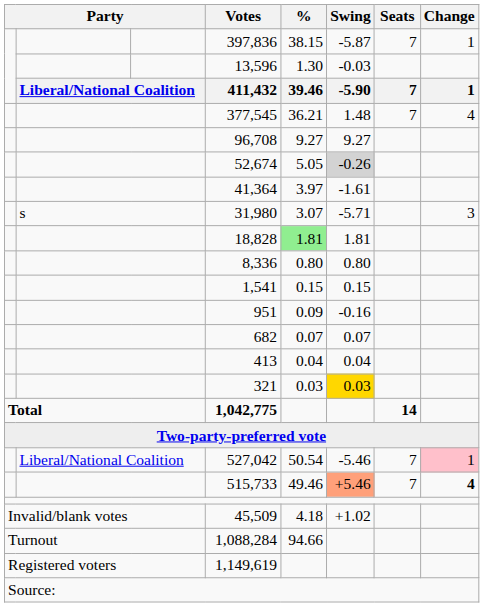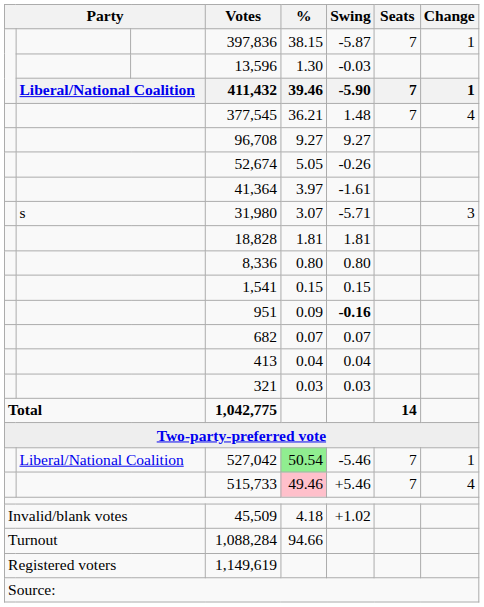(355, 164) lightgrey background -> (355, 164) no background
(309, 238) lightgreen background -> (309, 238) no background
(355, 312) normal -> (355, 312) bold
(357, 386) gold background -> (357, 386) no background
(306, 459) no background -> (306, 459) lightgreen background
(471, 459) pink background -> (471, 459) no background
(306, 484) no background -> (306, 484) pink background
(353, 484) lightsalmon background -> (353, 484) no background
(471, 484) bold -> (471, 484) normal
